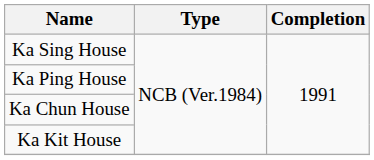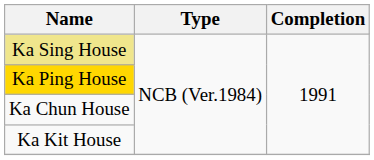(69, 49) no background -> (69, 49) khaki background
(69, 79) no background -> (69, 79) gold background
